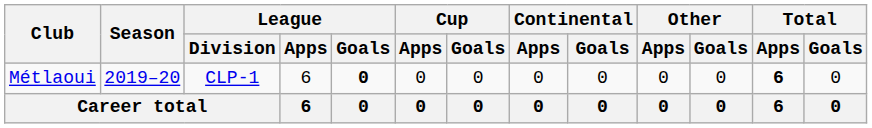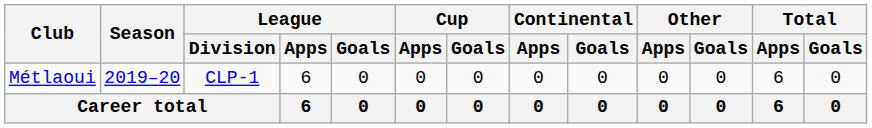(363, 78) bold -> (363, 78) normal
(778, 78) bold -> (778, 78) normal
